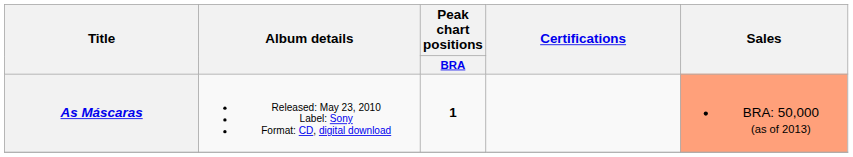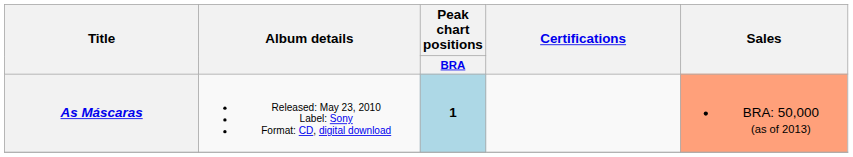(453, 113) no background -> (453, 113) lightblue background
